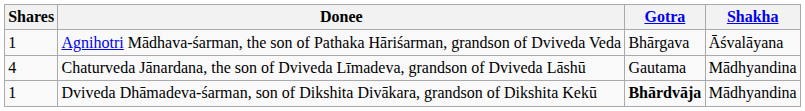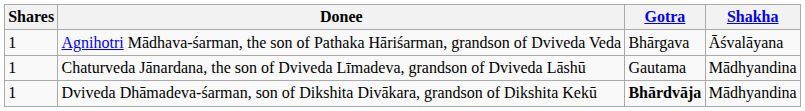(12, 67) 4 -> (12, 67) 1
